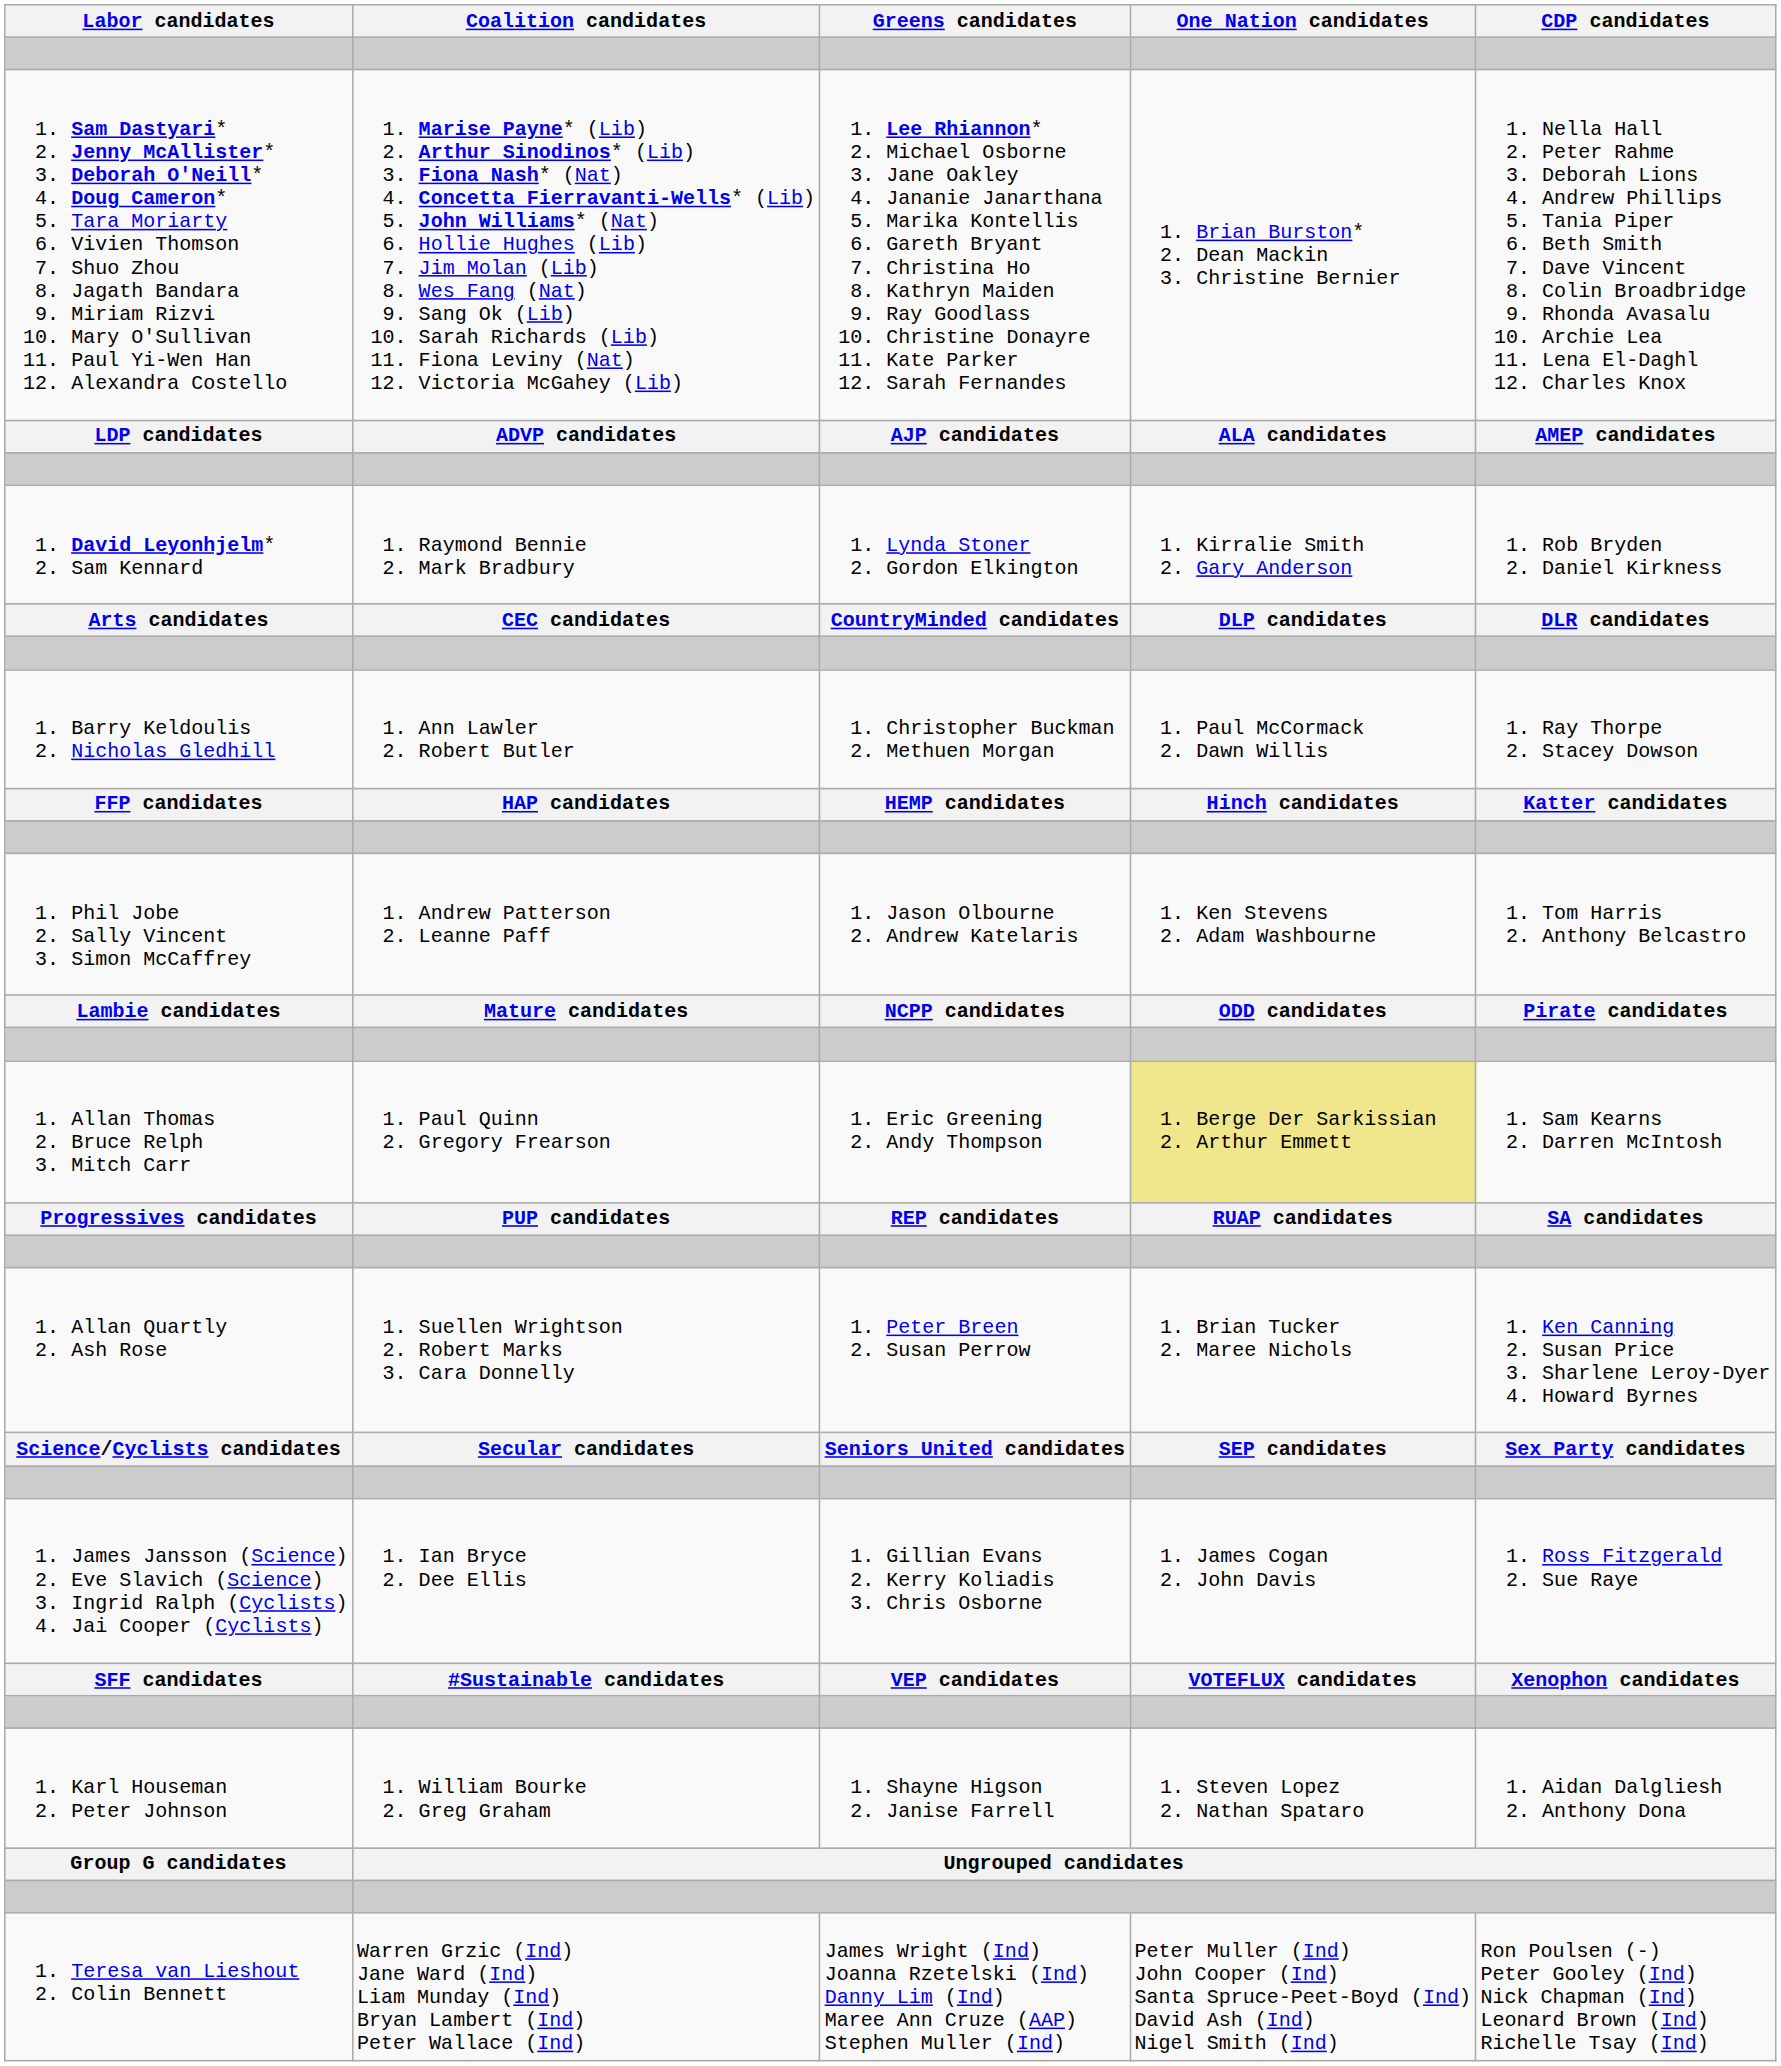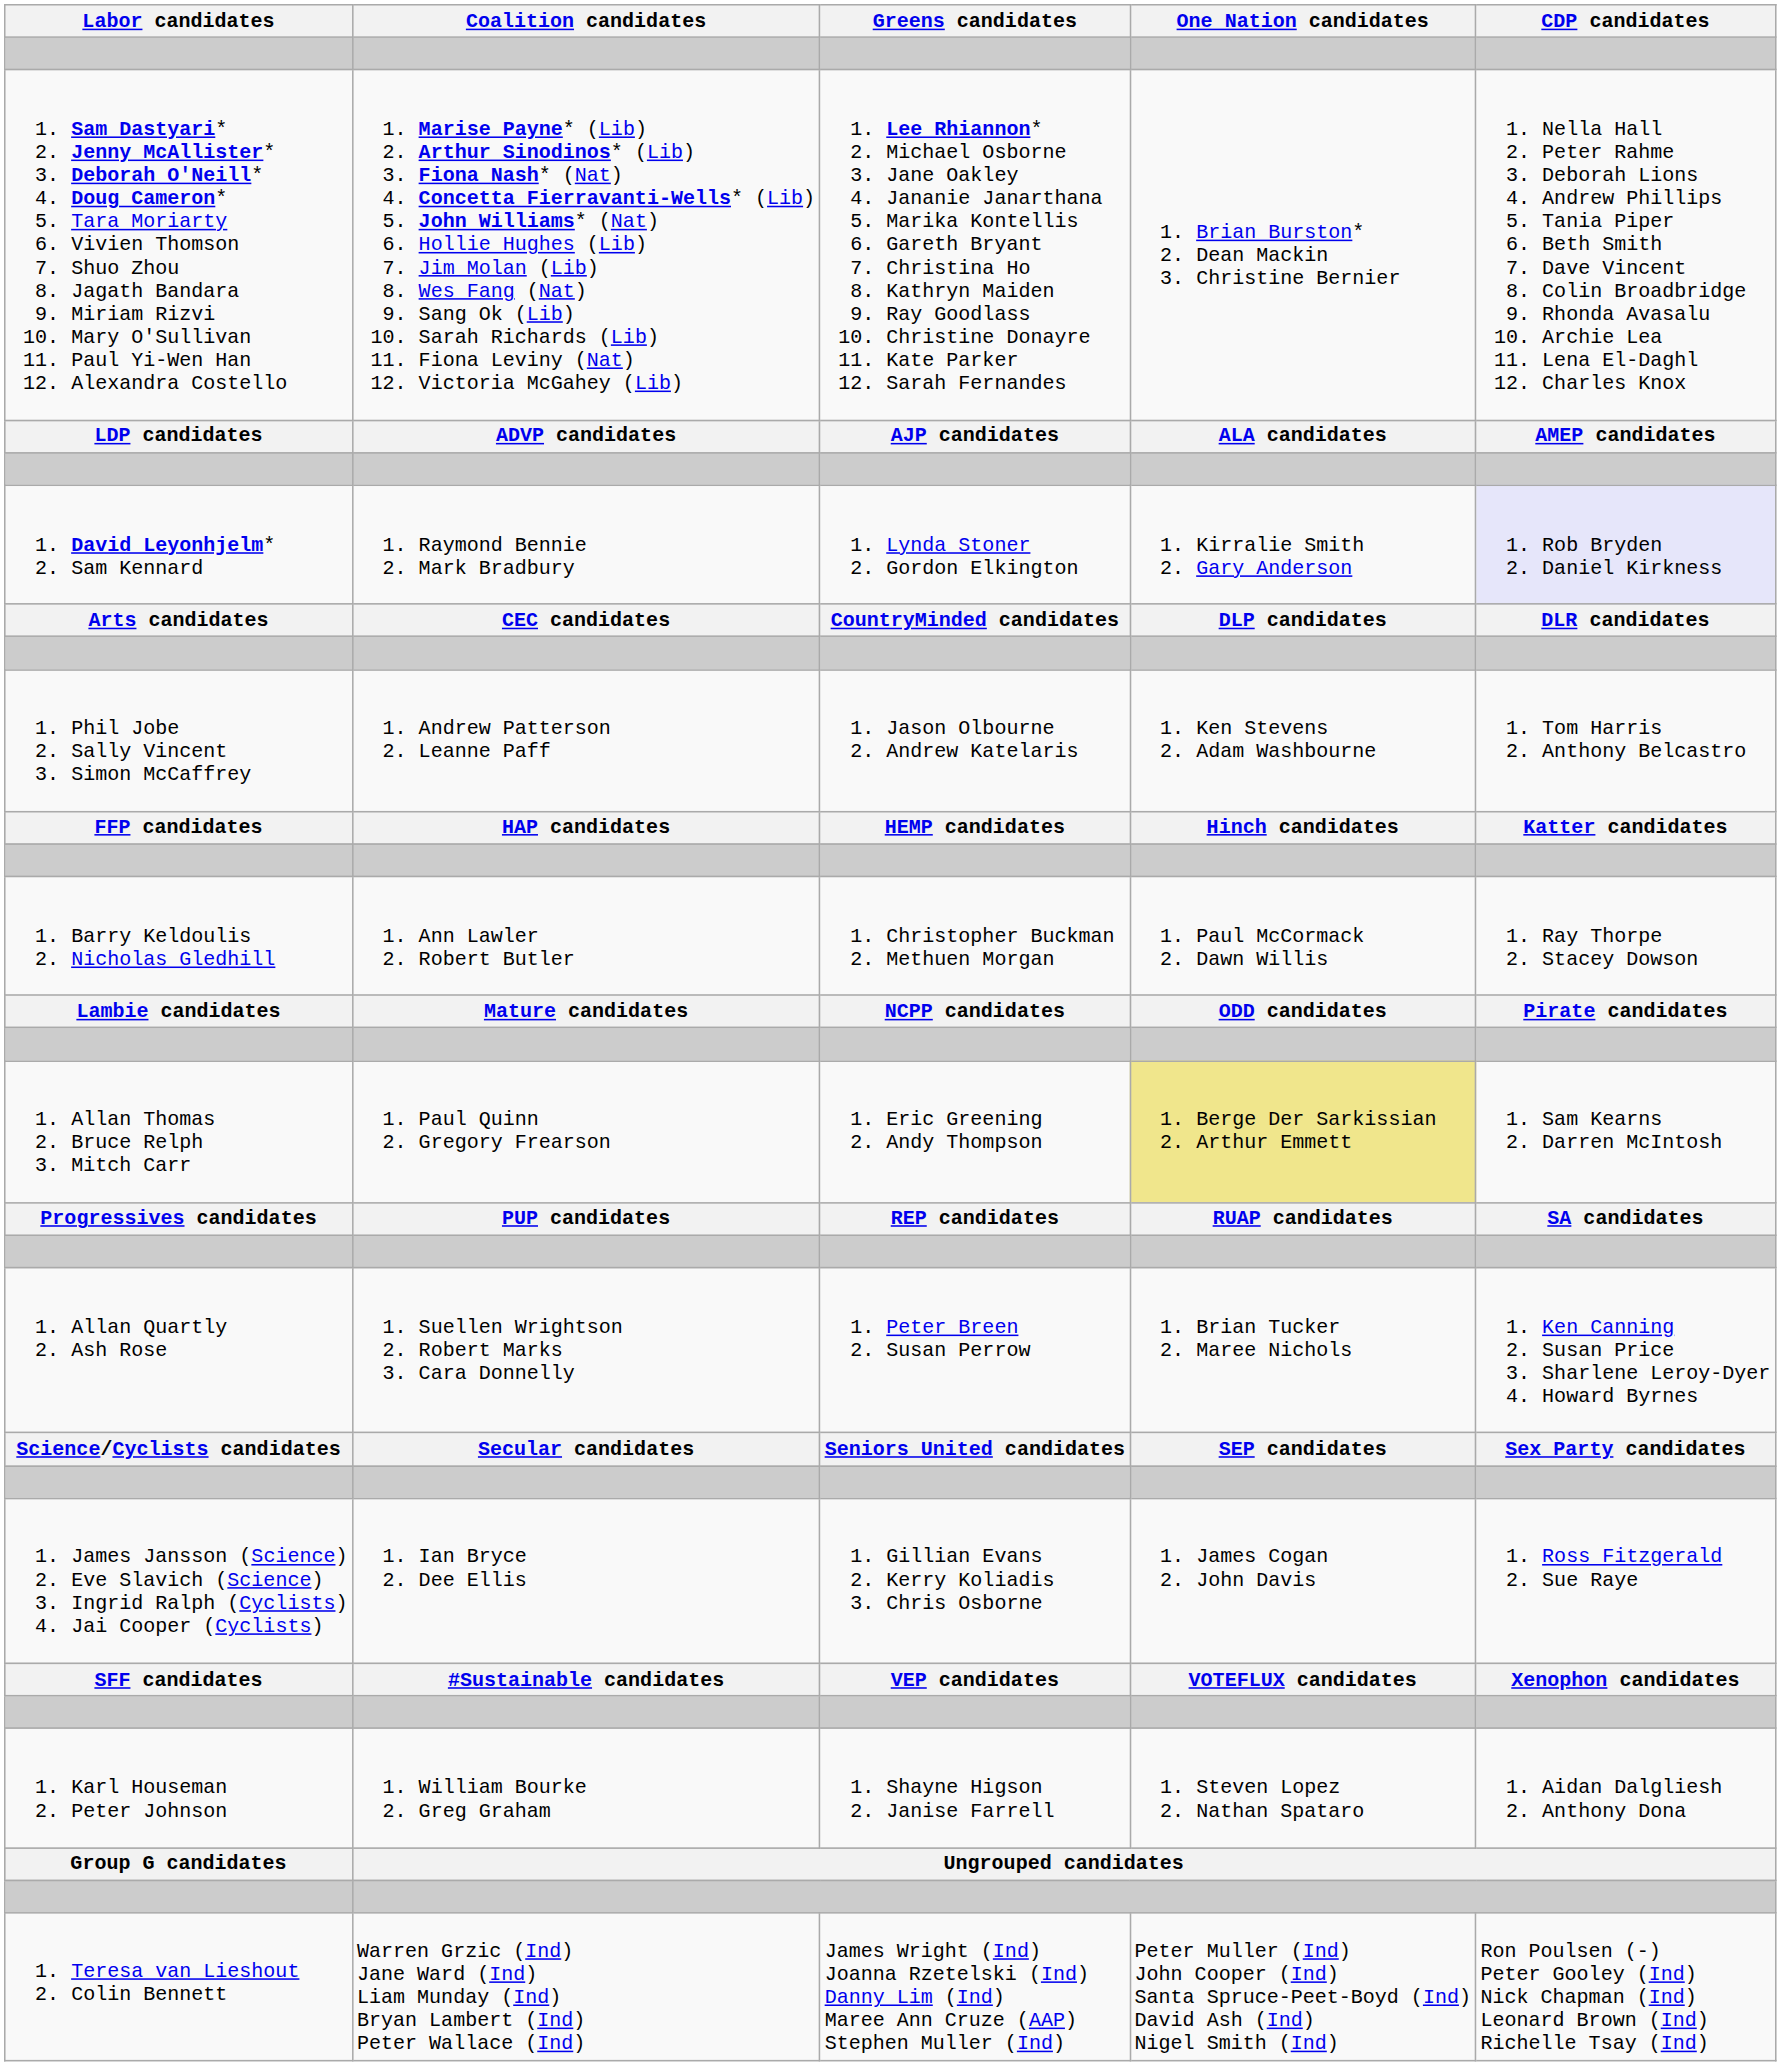(1625, 556) no background -> (1625, 556) lavender background
rows swapped: (179, 740) <-> (179, 936)
